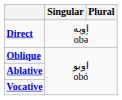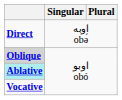(24, 55) no background -> (24, 55) lightgrey background
(25, 71) no background -> (25, 71) paleturquoise background
